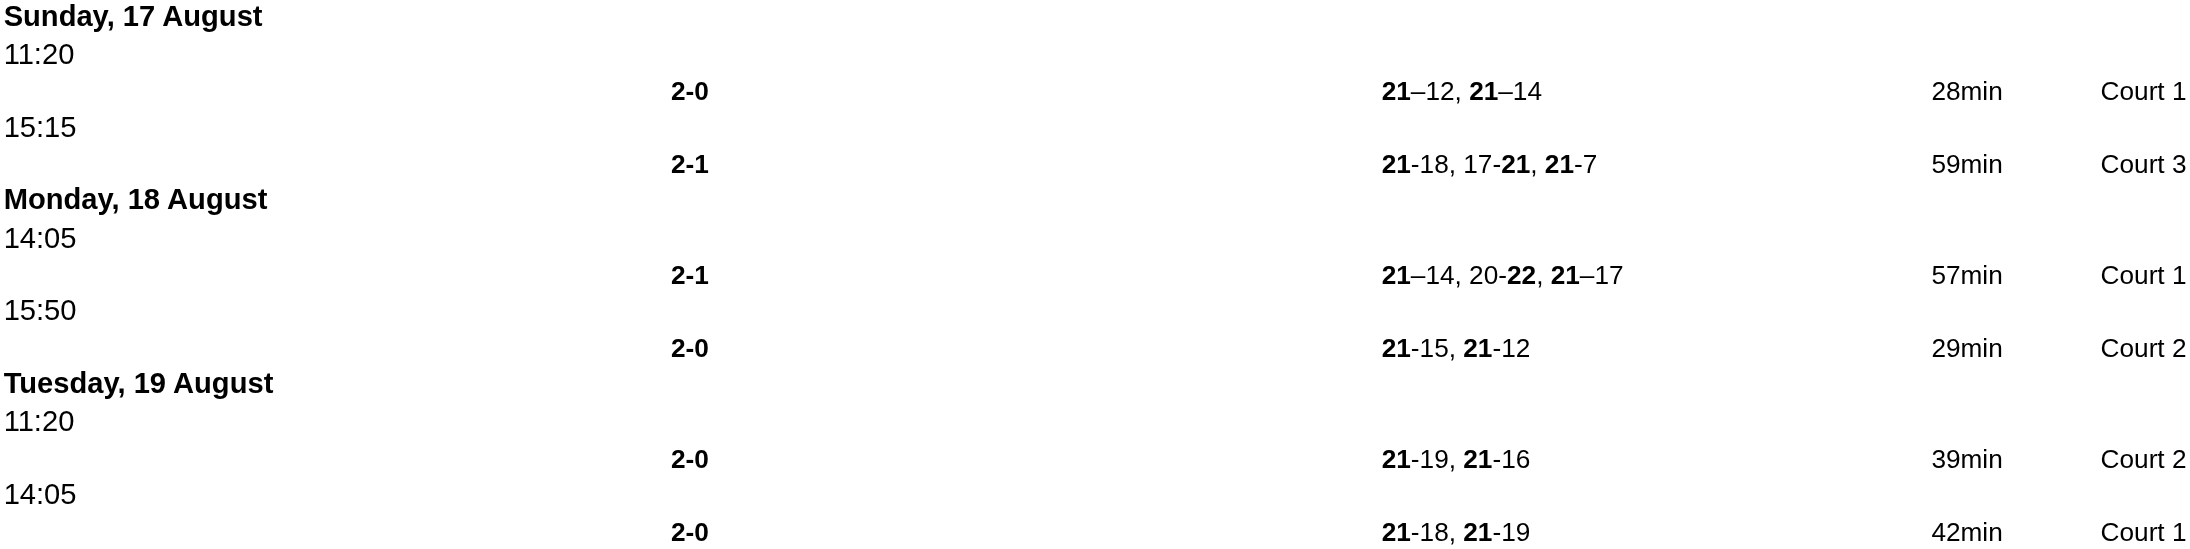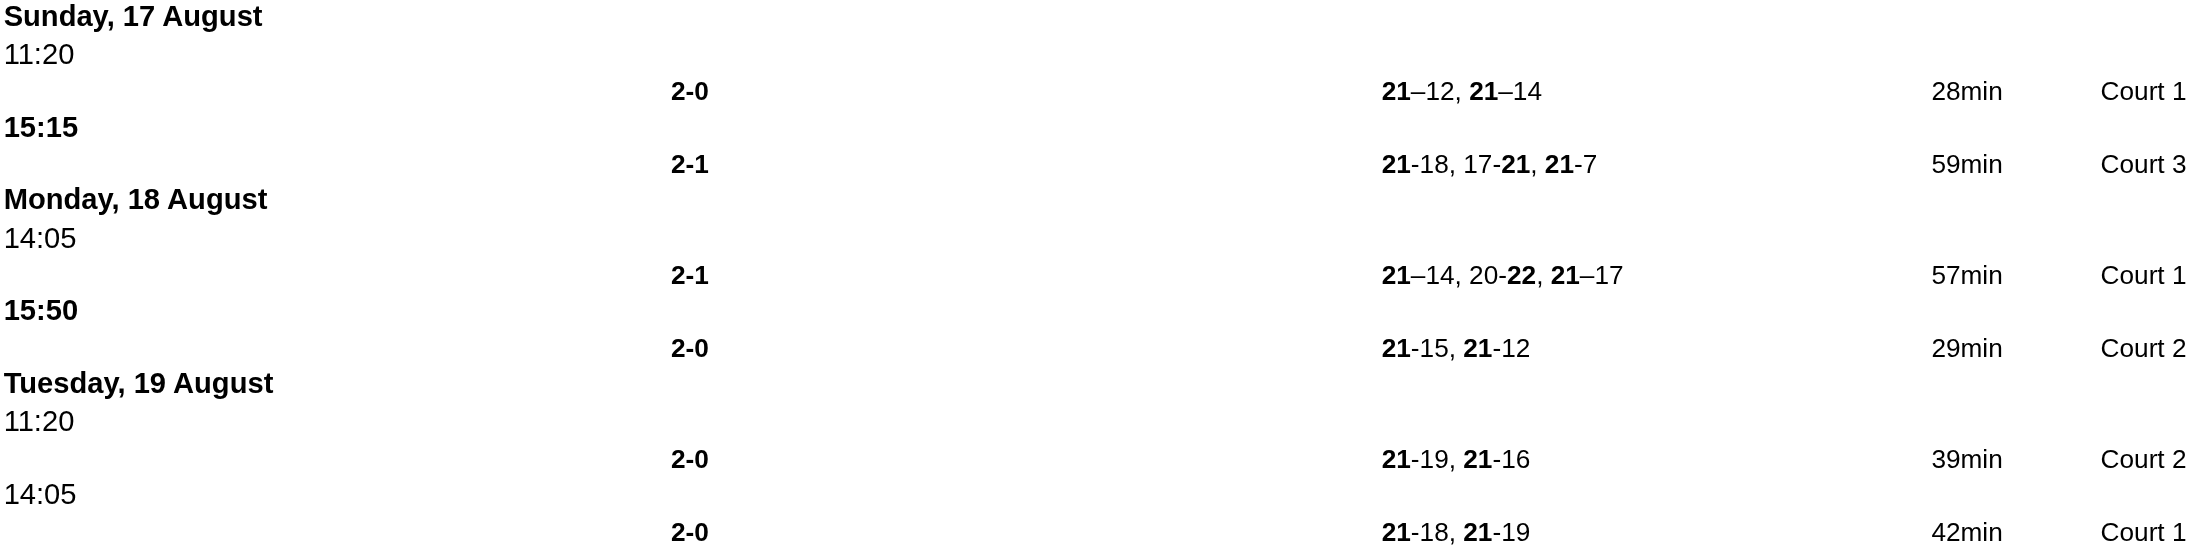(40, 127) normal -> (41, 127) bold
(40, 310) normal -> (41, 310) bold
